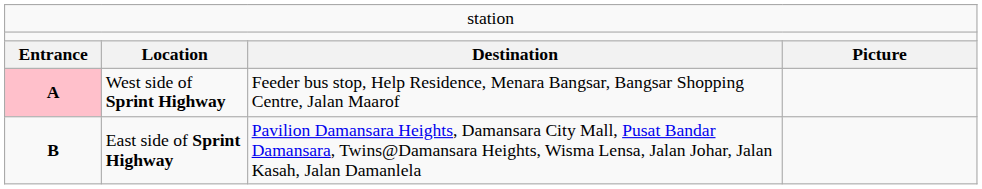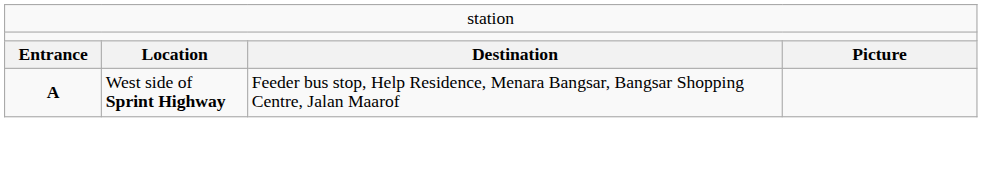(53, 92) pink background -> (53, 92) no background
- row: (173, 149)
